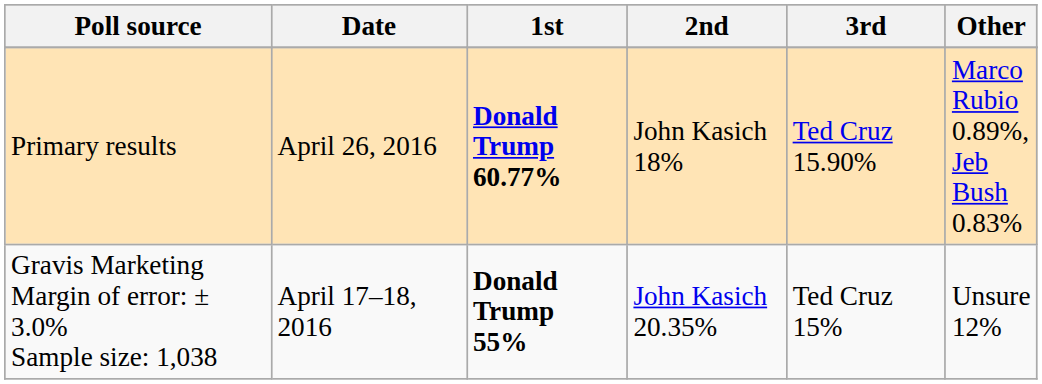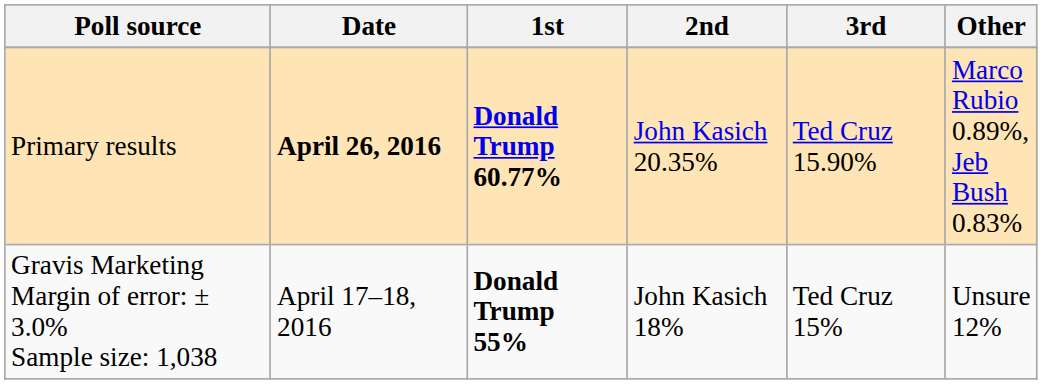(357, 145) normal -> (359, 145) bold
(700, 145) John Kasich 18% -> (701, 145) John Kasich 20.35%
(700, 311) John Kasich 20.35% -> (701, 311) John Kasich 18%
